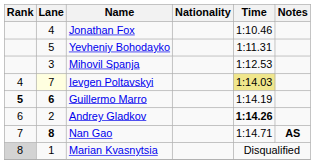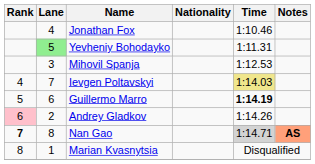(51, 47) no background -> (51, 47) lightgreen background
(51, 82) lightyellow background -> (51, 82) no background
(20, 99) bold -> (20, 99) normal
(51, 99) bold -> (51, 99) normal
(254, 99) normal -> (254, 99) bold
(20, 116) no background -> (20, 116) pink background
(254, 116) bold -> (254, 116) normal
(20, 133) normal -> (20, 133) bold
(51, 133) bold -> (51, 133) normal
(254, 133) no background -> (254, 133) lightgrey background
(293, 133) no background -> (293, 133) lightsalmon background
(20, 151) lightgrey background -> (20, 151) no background
